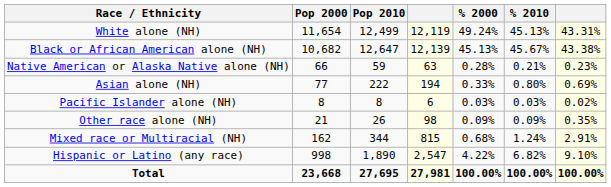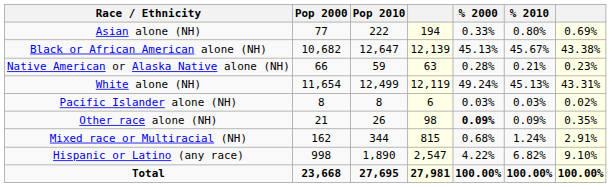rows swapped: (148, 31) <-> (148, 85)
(478, 120) normal -> (478, 120) bold
